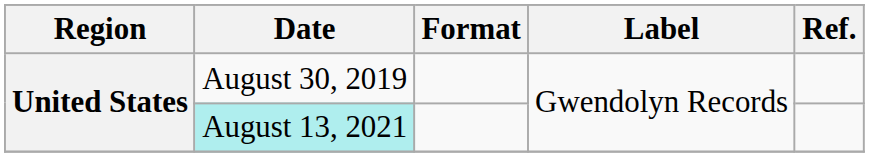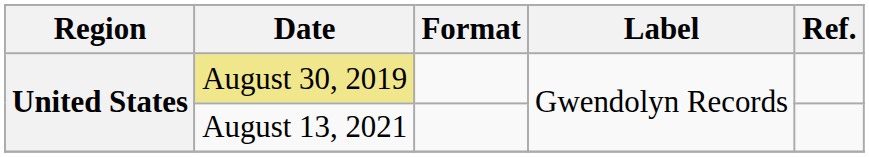(305, 77) no background -> (305, 77) khaki background
(305, 126) paleturquoise background -> (305, 126) no background
